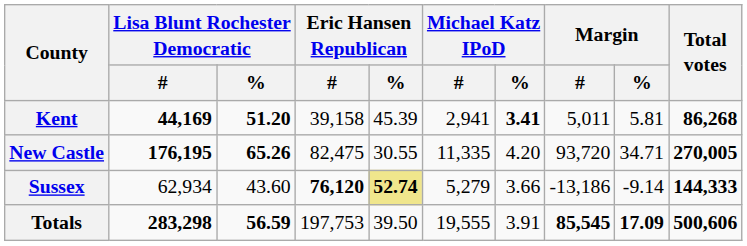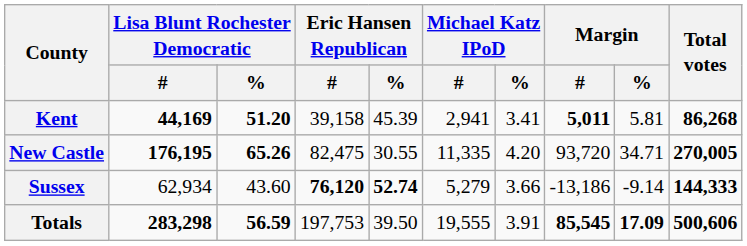(523, 117) bold -> (523, 117) normal
(588, 117) normal -> (589, 117) bold
(396, 187) khaki background -> (396, 187) no background
